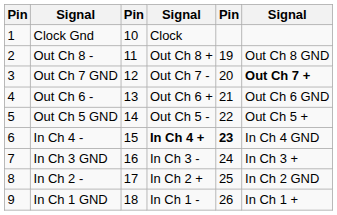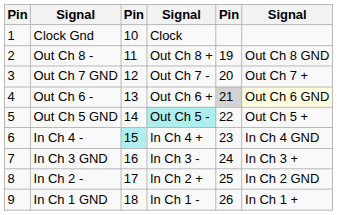(278, 76) bold -> (277, 76) normal
(226, 96) no background -> (226, 96) lightgrey background
(287, 96) no background -> (287, 96) lightyellow background
(180, 117) no background -> (180, 117) paleturquoise background
(131, 138) no background -> (131, 138) paleturquoise background
(177, 138) bold -> (176, 138) normal
(226, 138) bold -> (226, 138) normal
